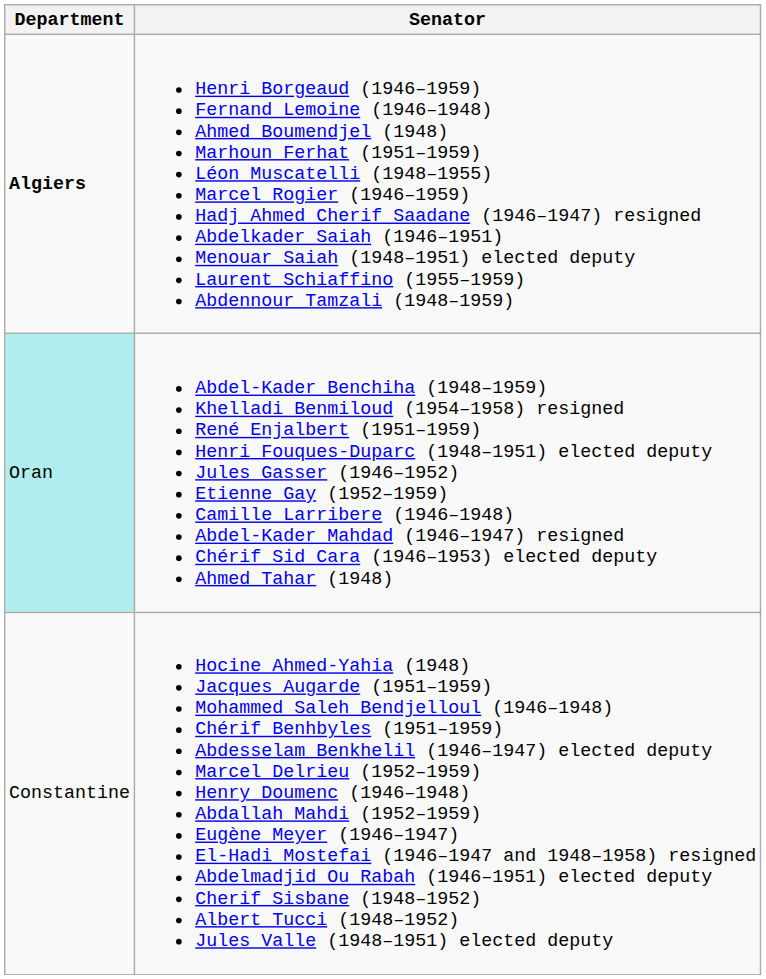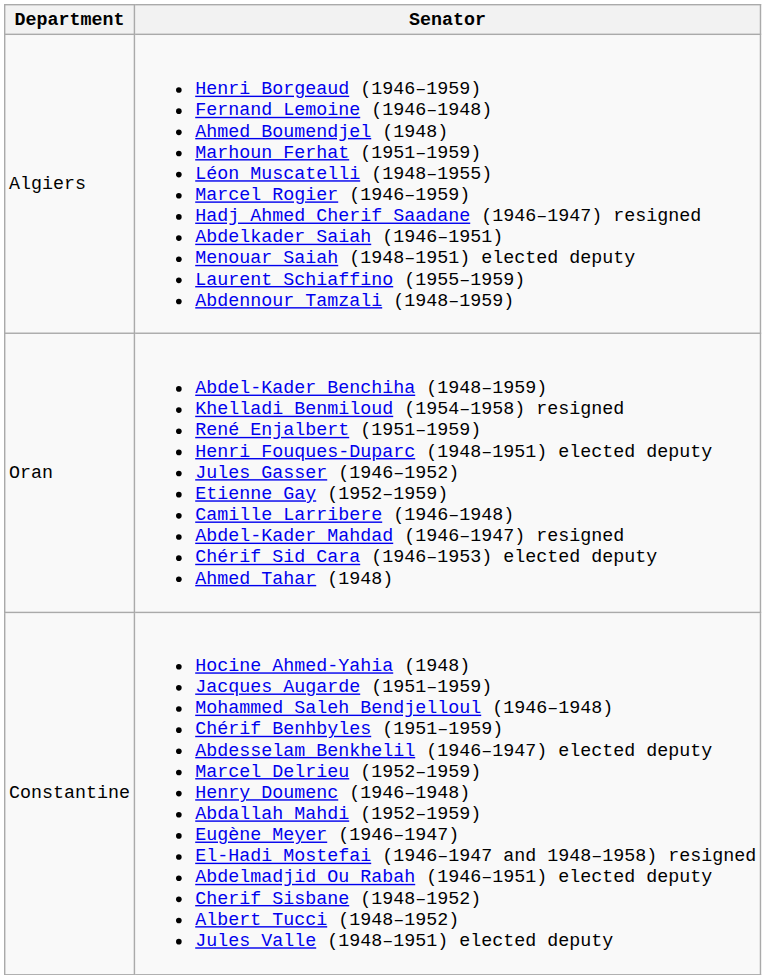(48, 184) bold -> (48, 184) normal
(31, 473) paleturquoise background -> (31, 473) no background
